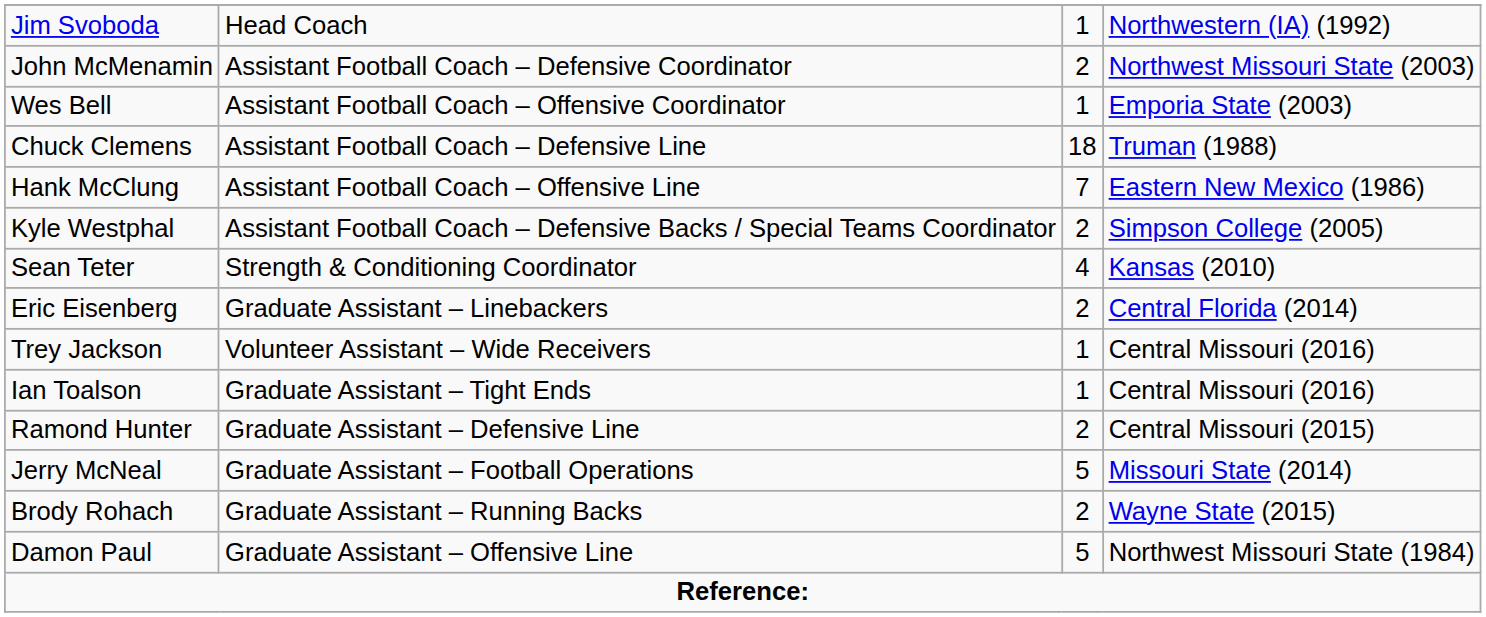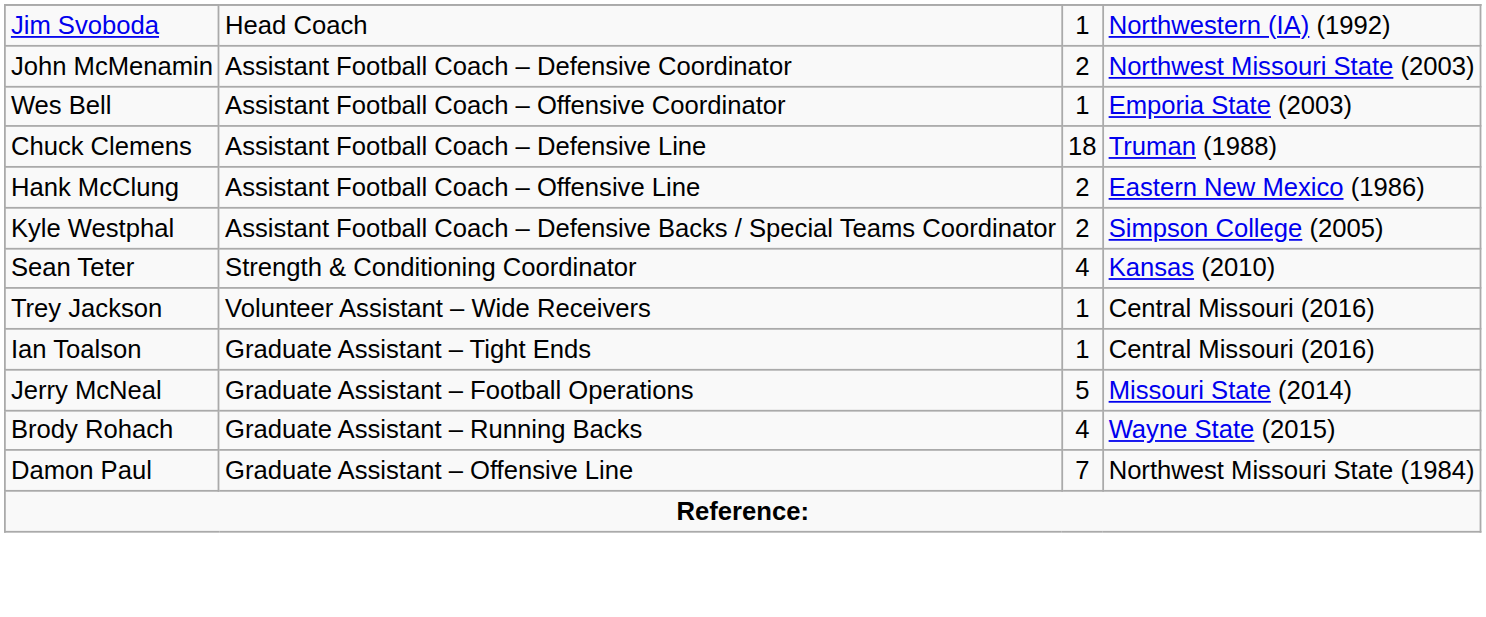(1082, 188) 7 -> (1082, 188) 2
- row: (94, 309)
- row: (101, 430)
(1082, 511) 2 -> (1082, 430) 4
(1082, 552) 5 -> (1082, 471) 7
